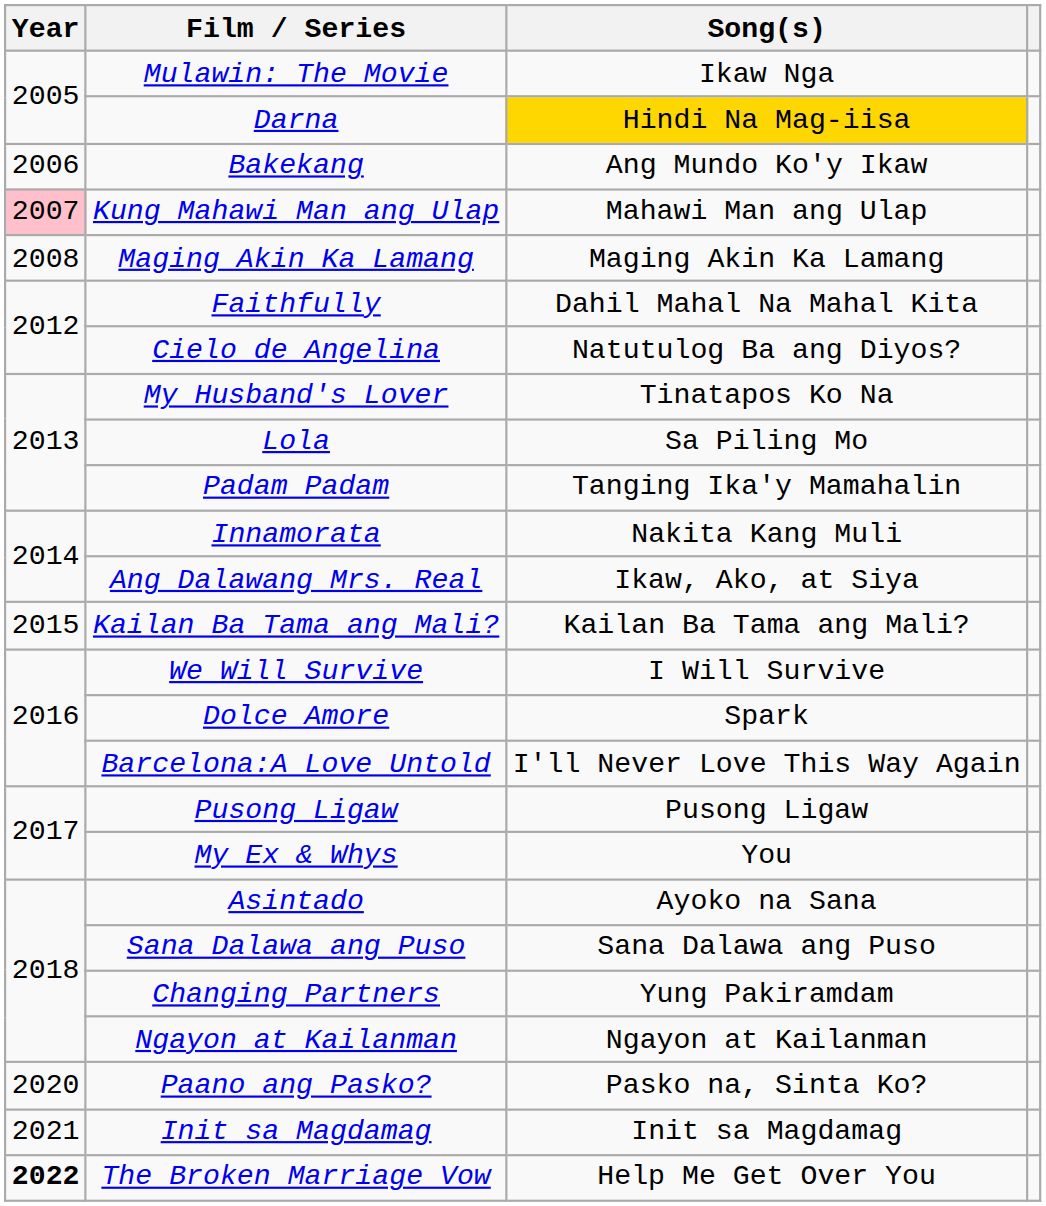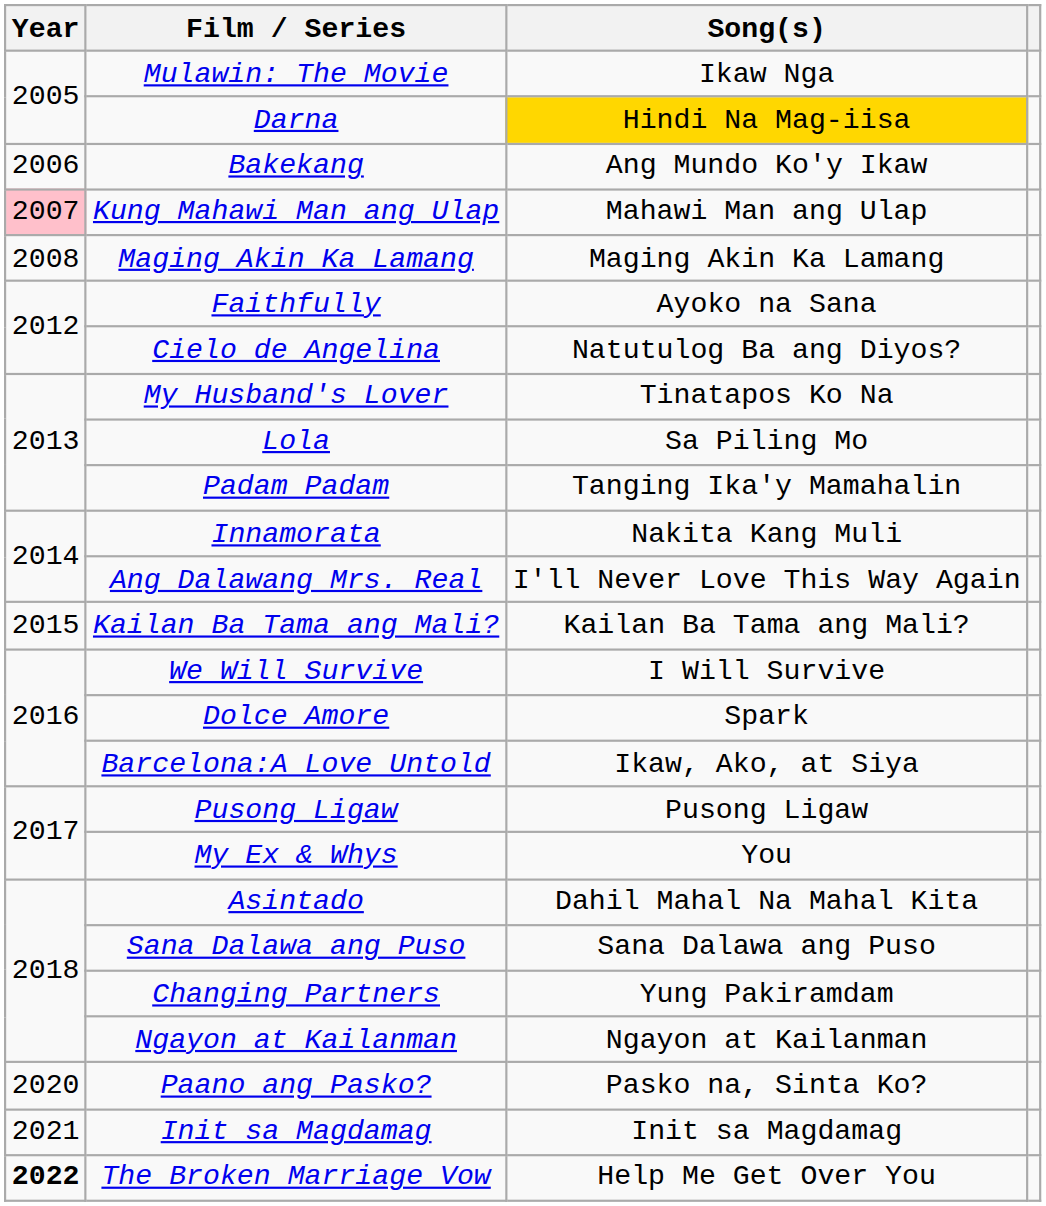(767, 304) Dahil Mahal Na Mahal Kita -> (767, 304) Ayoko na Sana
(767, 580) Ikaw, Ako, at Siya -> (767, 580) I'll Never Love This Way Again
(767, 764) I'll Never Love This Way Again -> (767, 764) Ikaw, Ako, at Siya
(767, 902) Ayoko na Sana -> (767, 902) Dahil Mahal Na Mahal Kita
